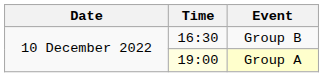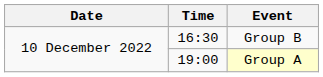(198, 60) lightyellow background -> (198, 60) no background
